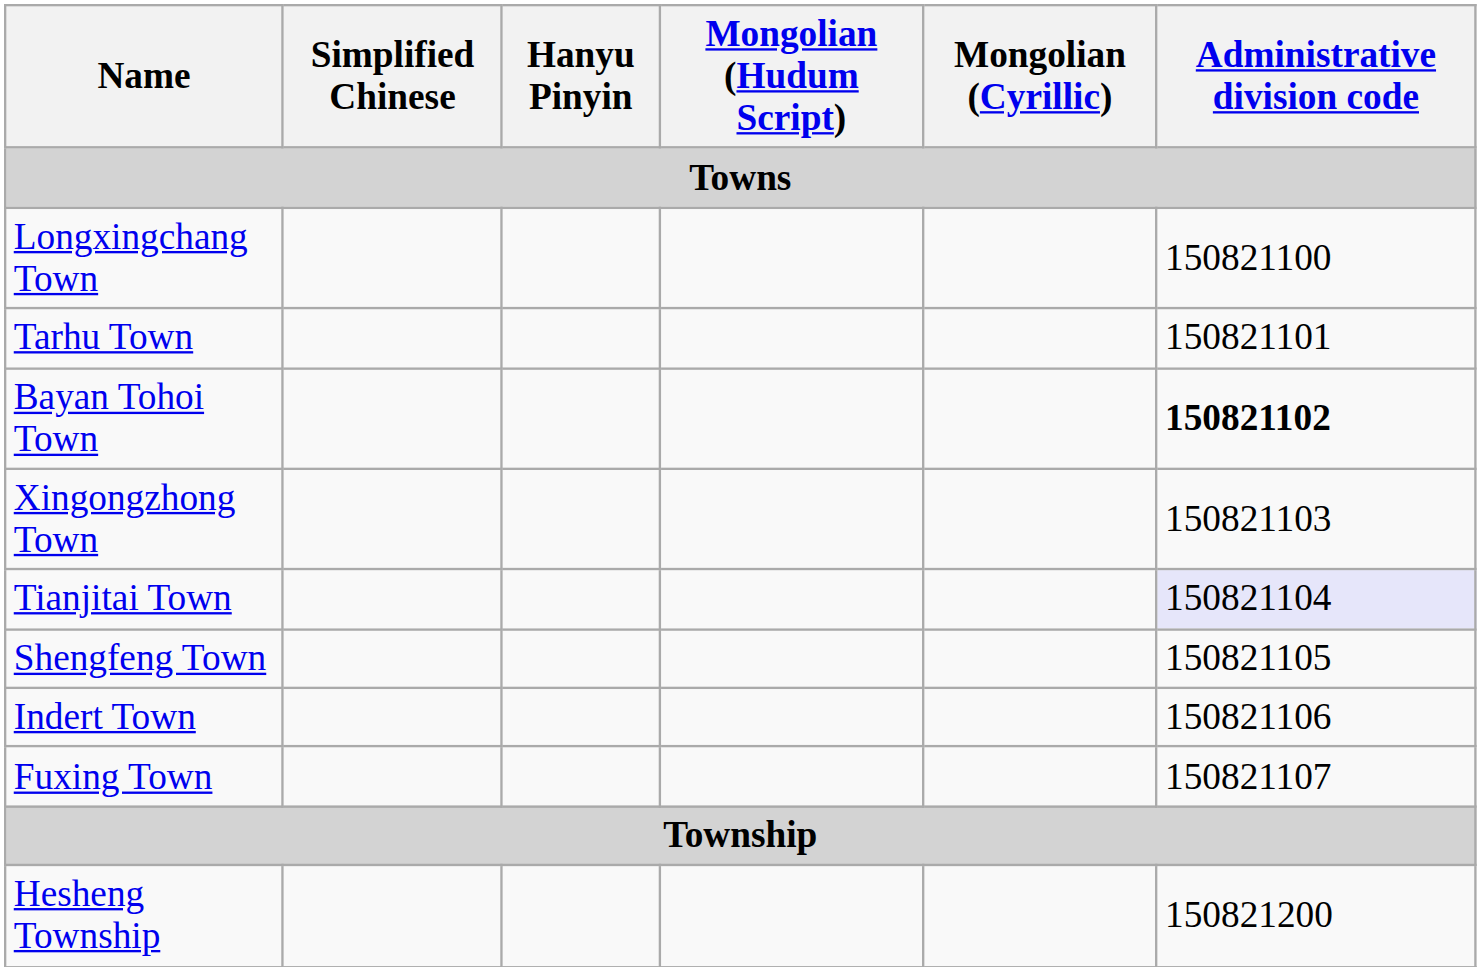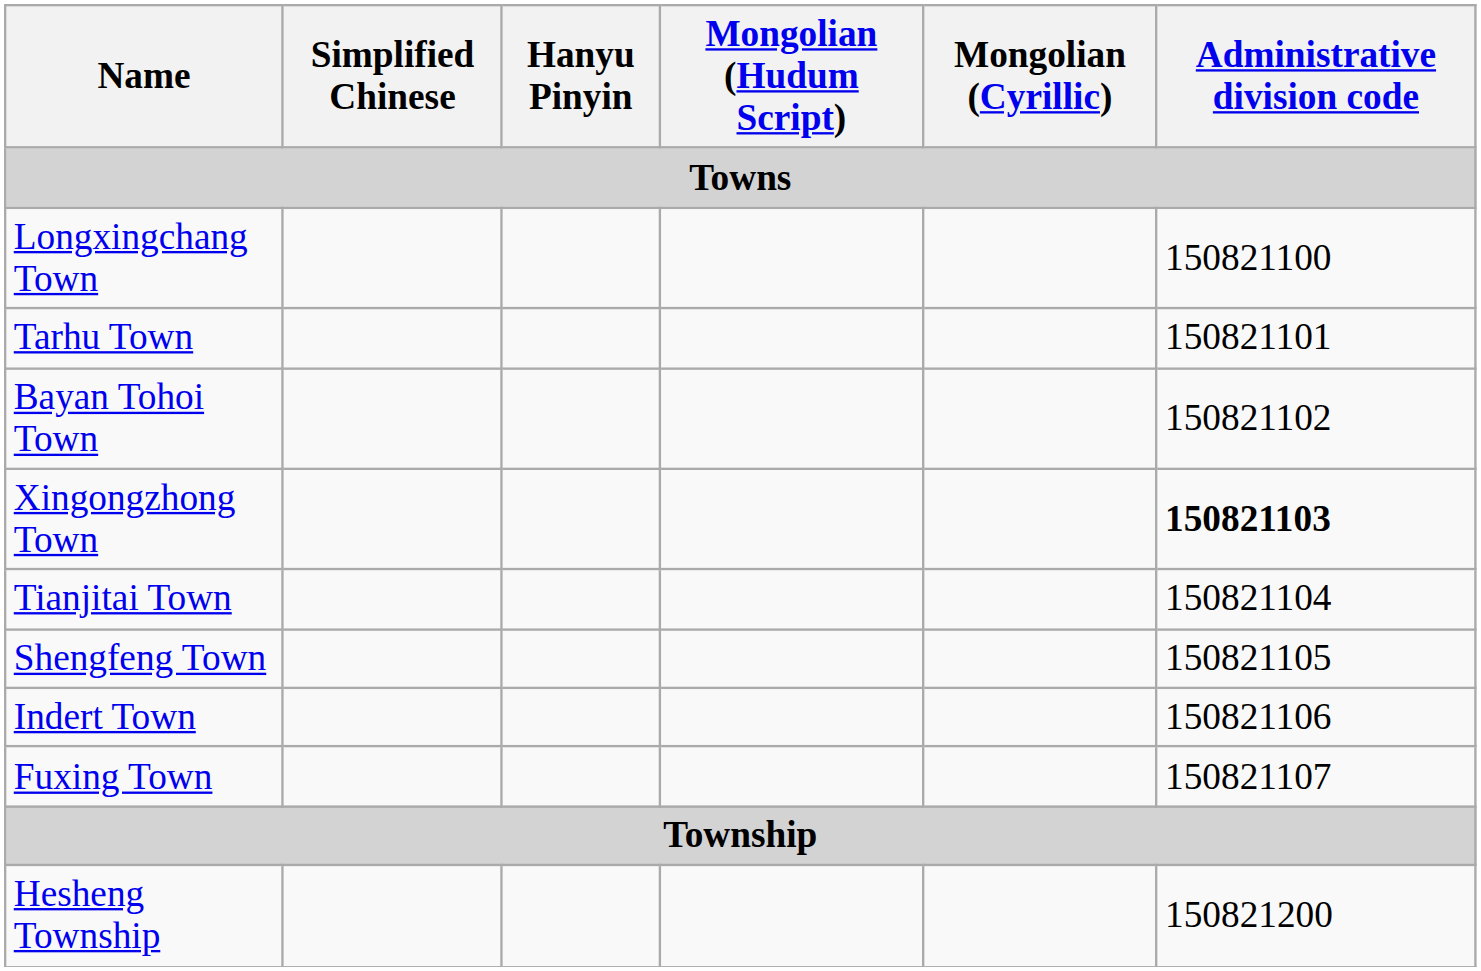(1248, 417) bold -> (1248, 417) normal
(1248, 518) normal -> (1248, 518) bold
(1248, 598) lavender background -> (1248, 598) no background
